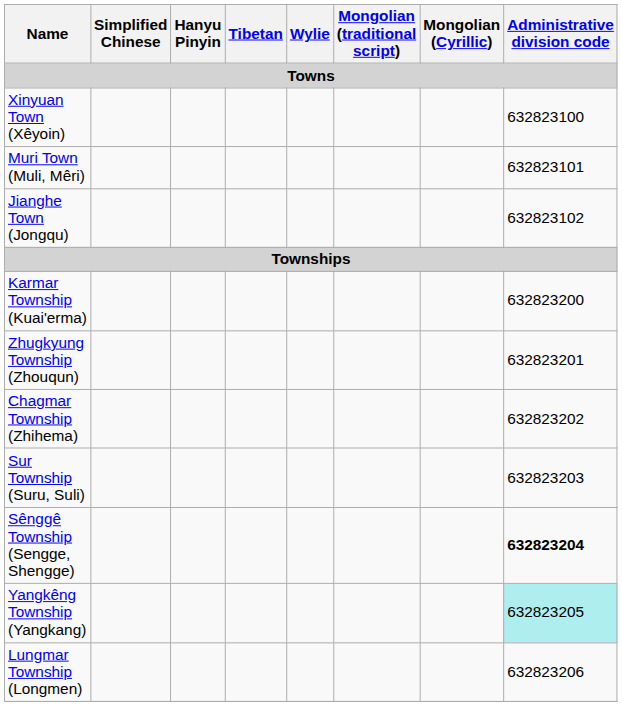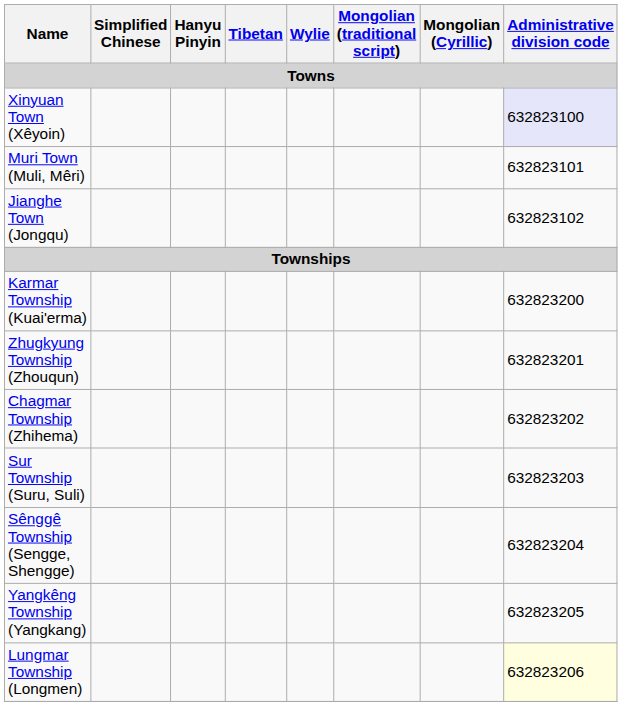(546, 117) no background -> (546, 117) lavender background
(546, 545) bold -> (546, 545) normal
(546, 612) paleturquoise background -> (546, 612) no background
(546, 671) no background -> (546, 671) lightyellow background
